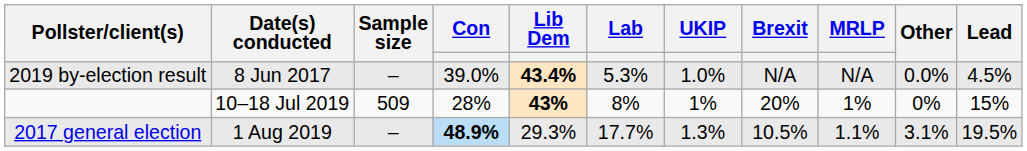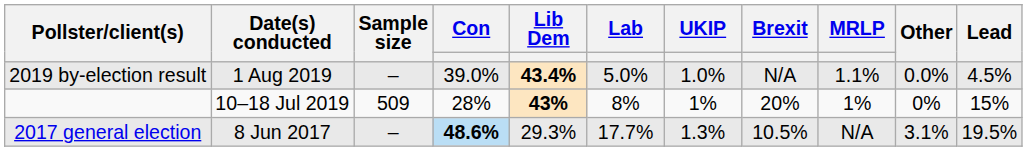(282, 76) 8 Jun 2017 -> (282, 76) 1 Aug 2019
(626, 76) 5.3% -> (626, 76) 5.0%
(857, 76) N/A -> (857, 76) 1.1%
(282, 132) 1 Aug 2019 -> (282, 132) 8 Jun 2017
(471, 132) 48.9% -> (471, 132) 48.6%
(857, 132) 1.1% -> (857, 132) N/A
